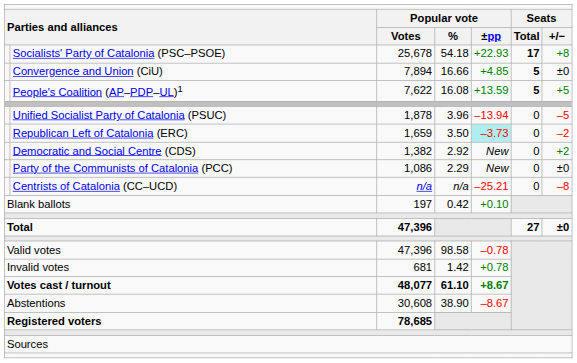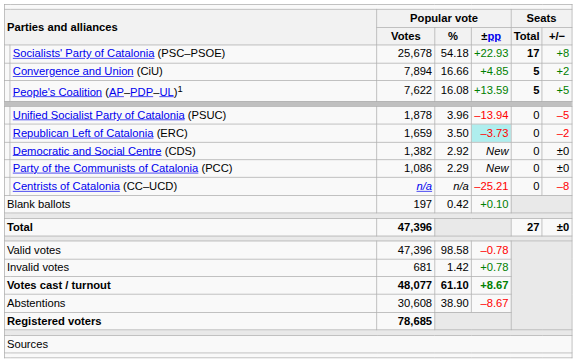(563, 71) ±0 -> (563, 71) +2
(563, 151) +2 -> (563, 151) ±0
